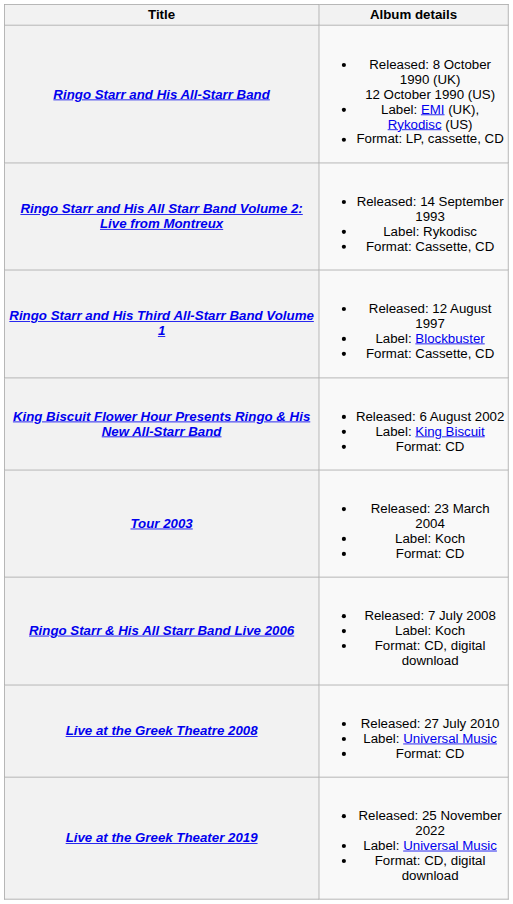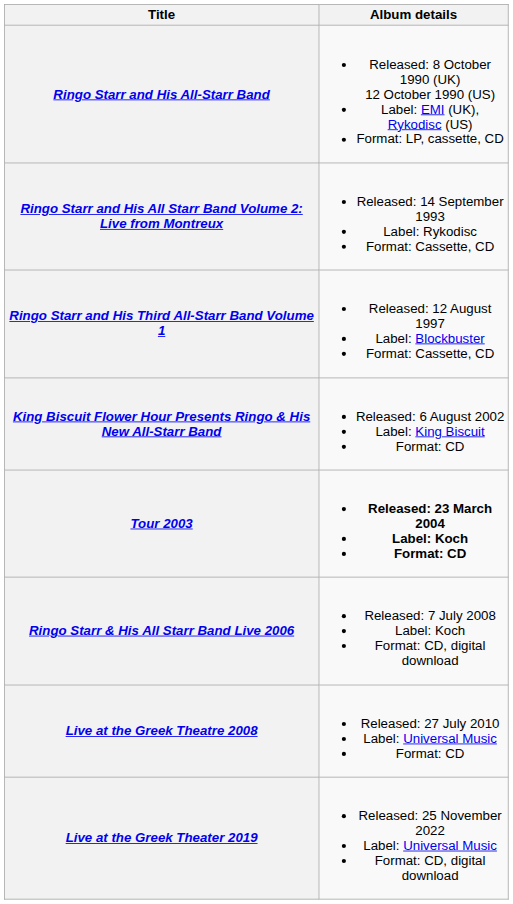(414, 531) normal -> (414, 531) bold
